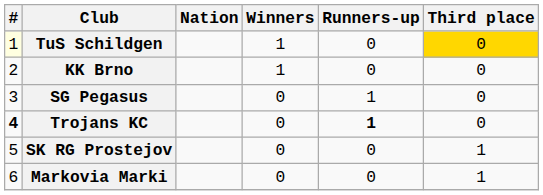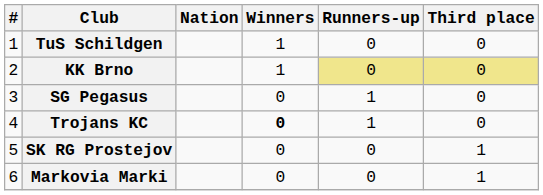(13, 44) lightyellow background -> (13, 44) no background
(481, 44) gold background -> (481, 44) no background
(371, 71) no background -> (371, 71) khaki background
(481, 71) no background -> (481, 71) khaki background
(13, 124) bold -> (13, 124) normal
(280, 124) normal -> (280, 124) bold
(371, 124) bold -> (371, 124) normal
